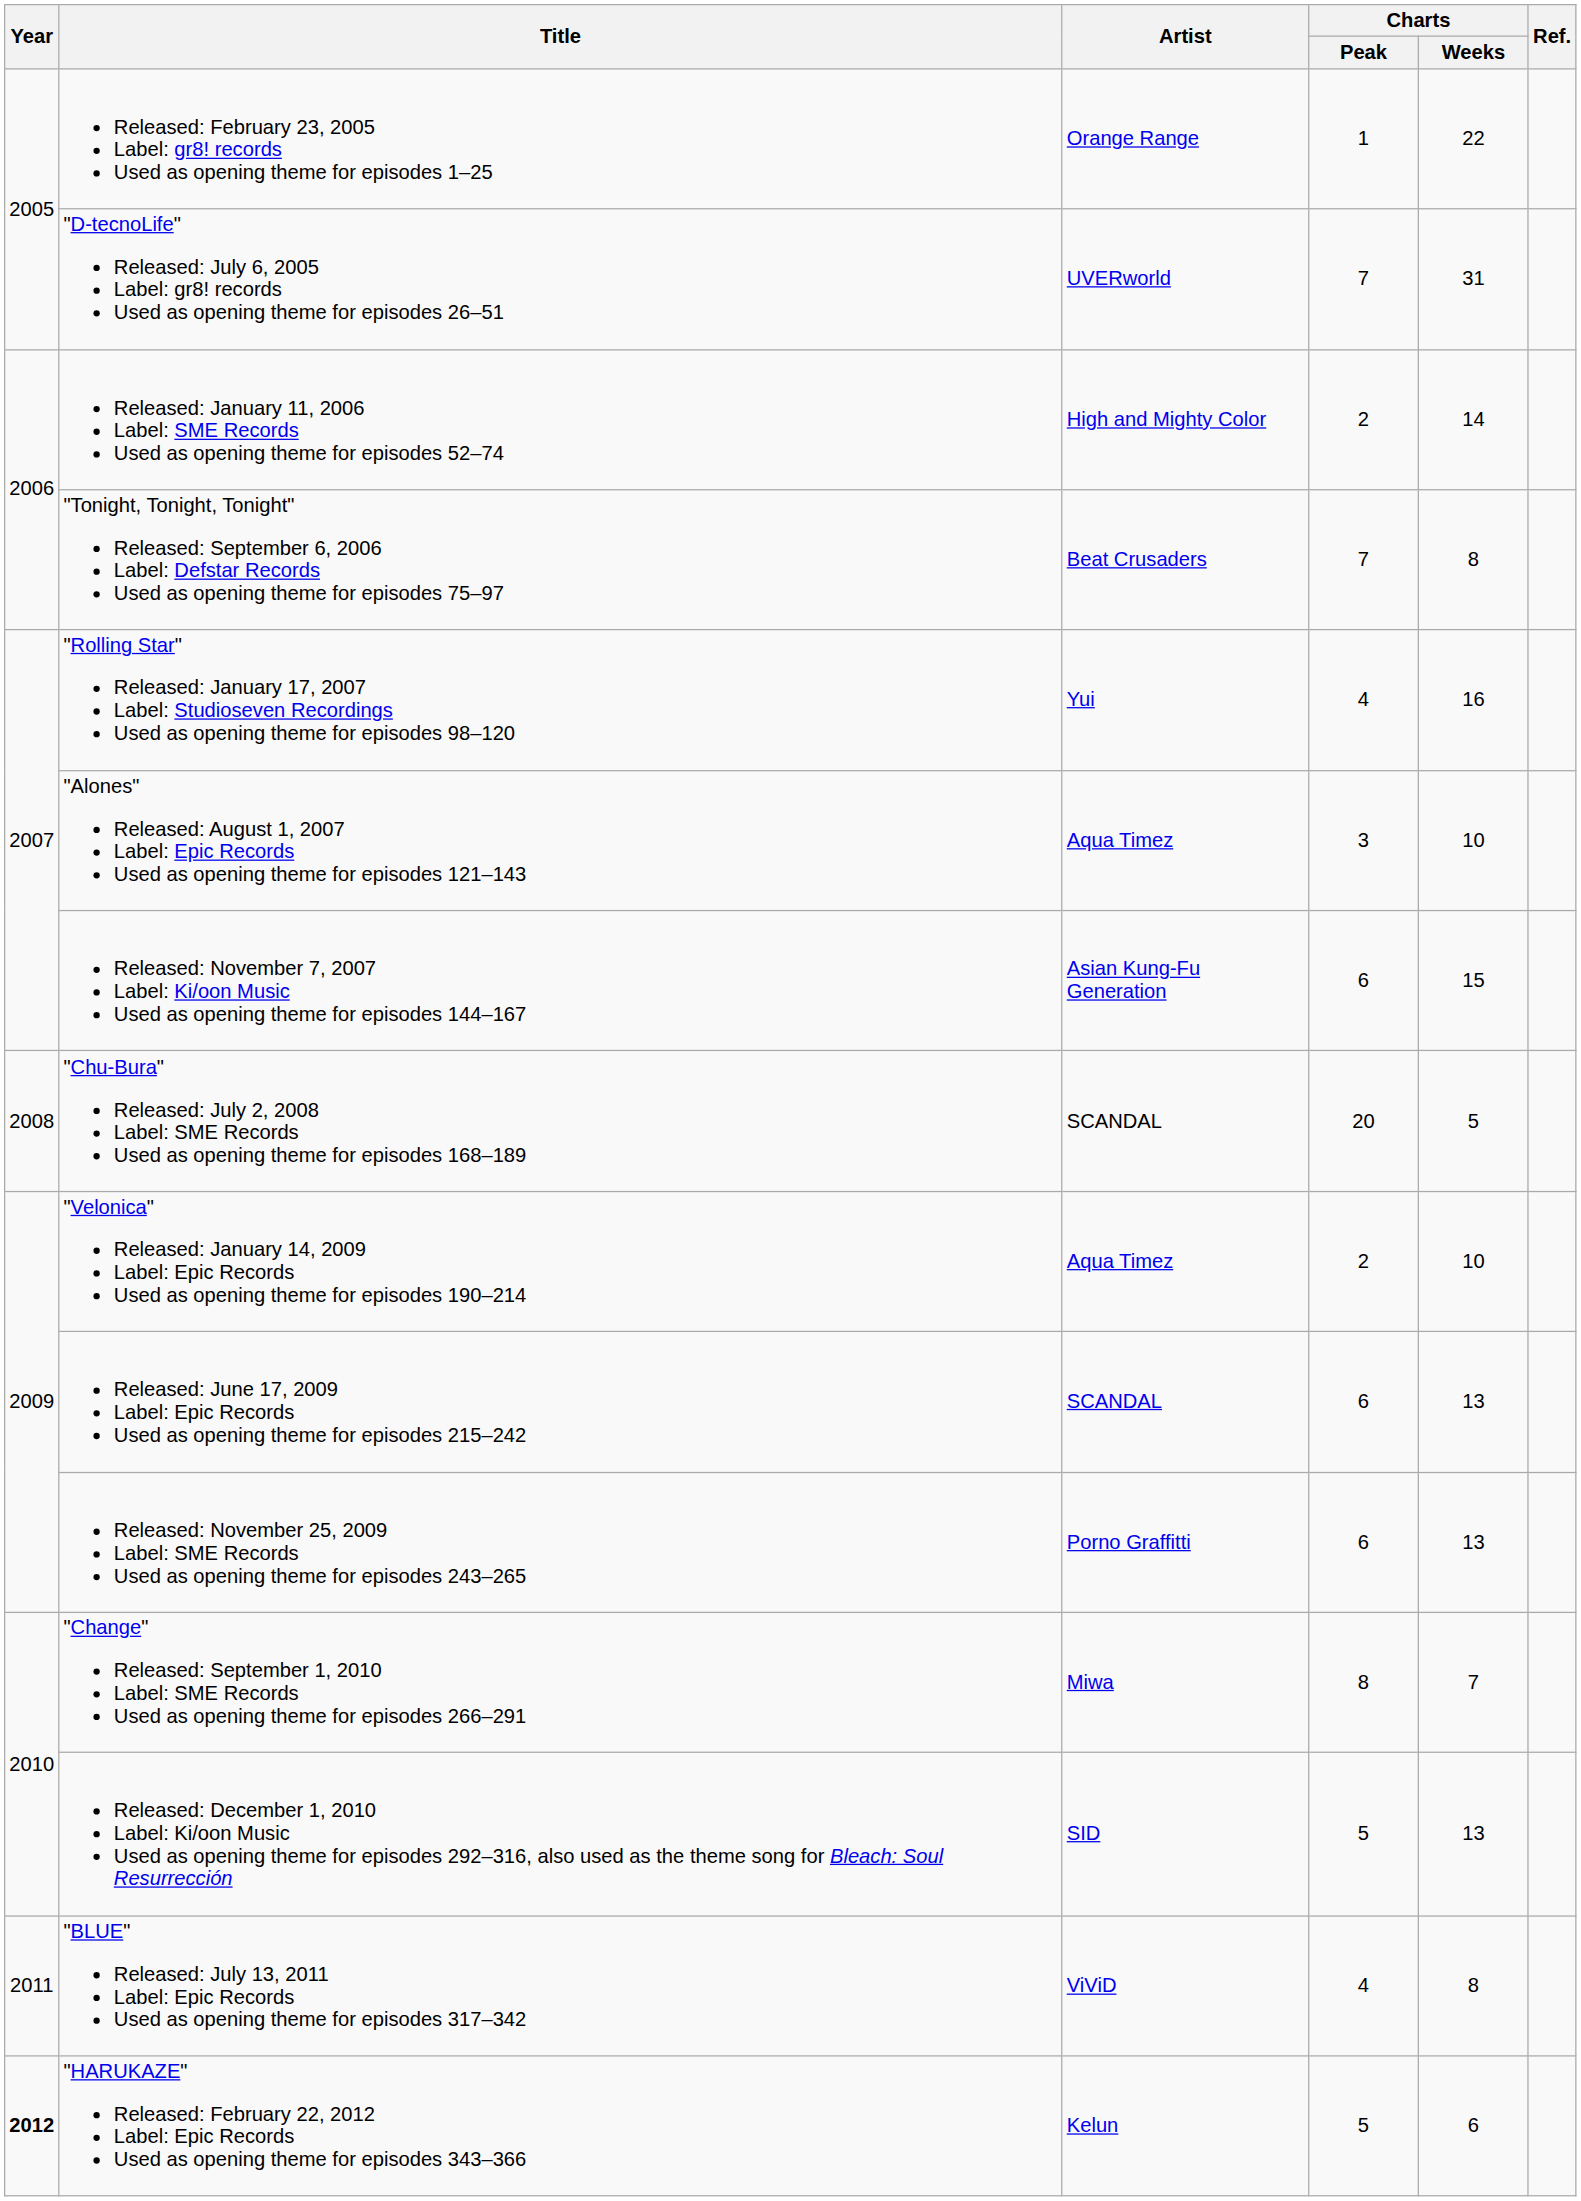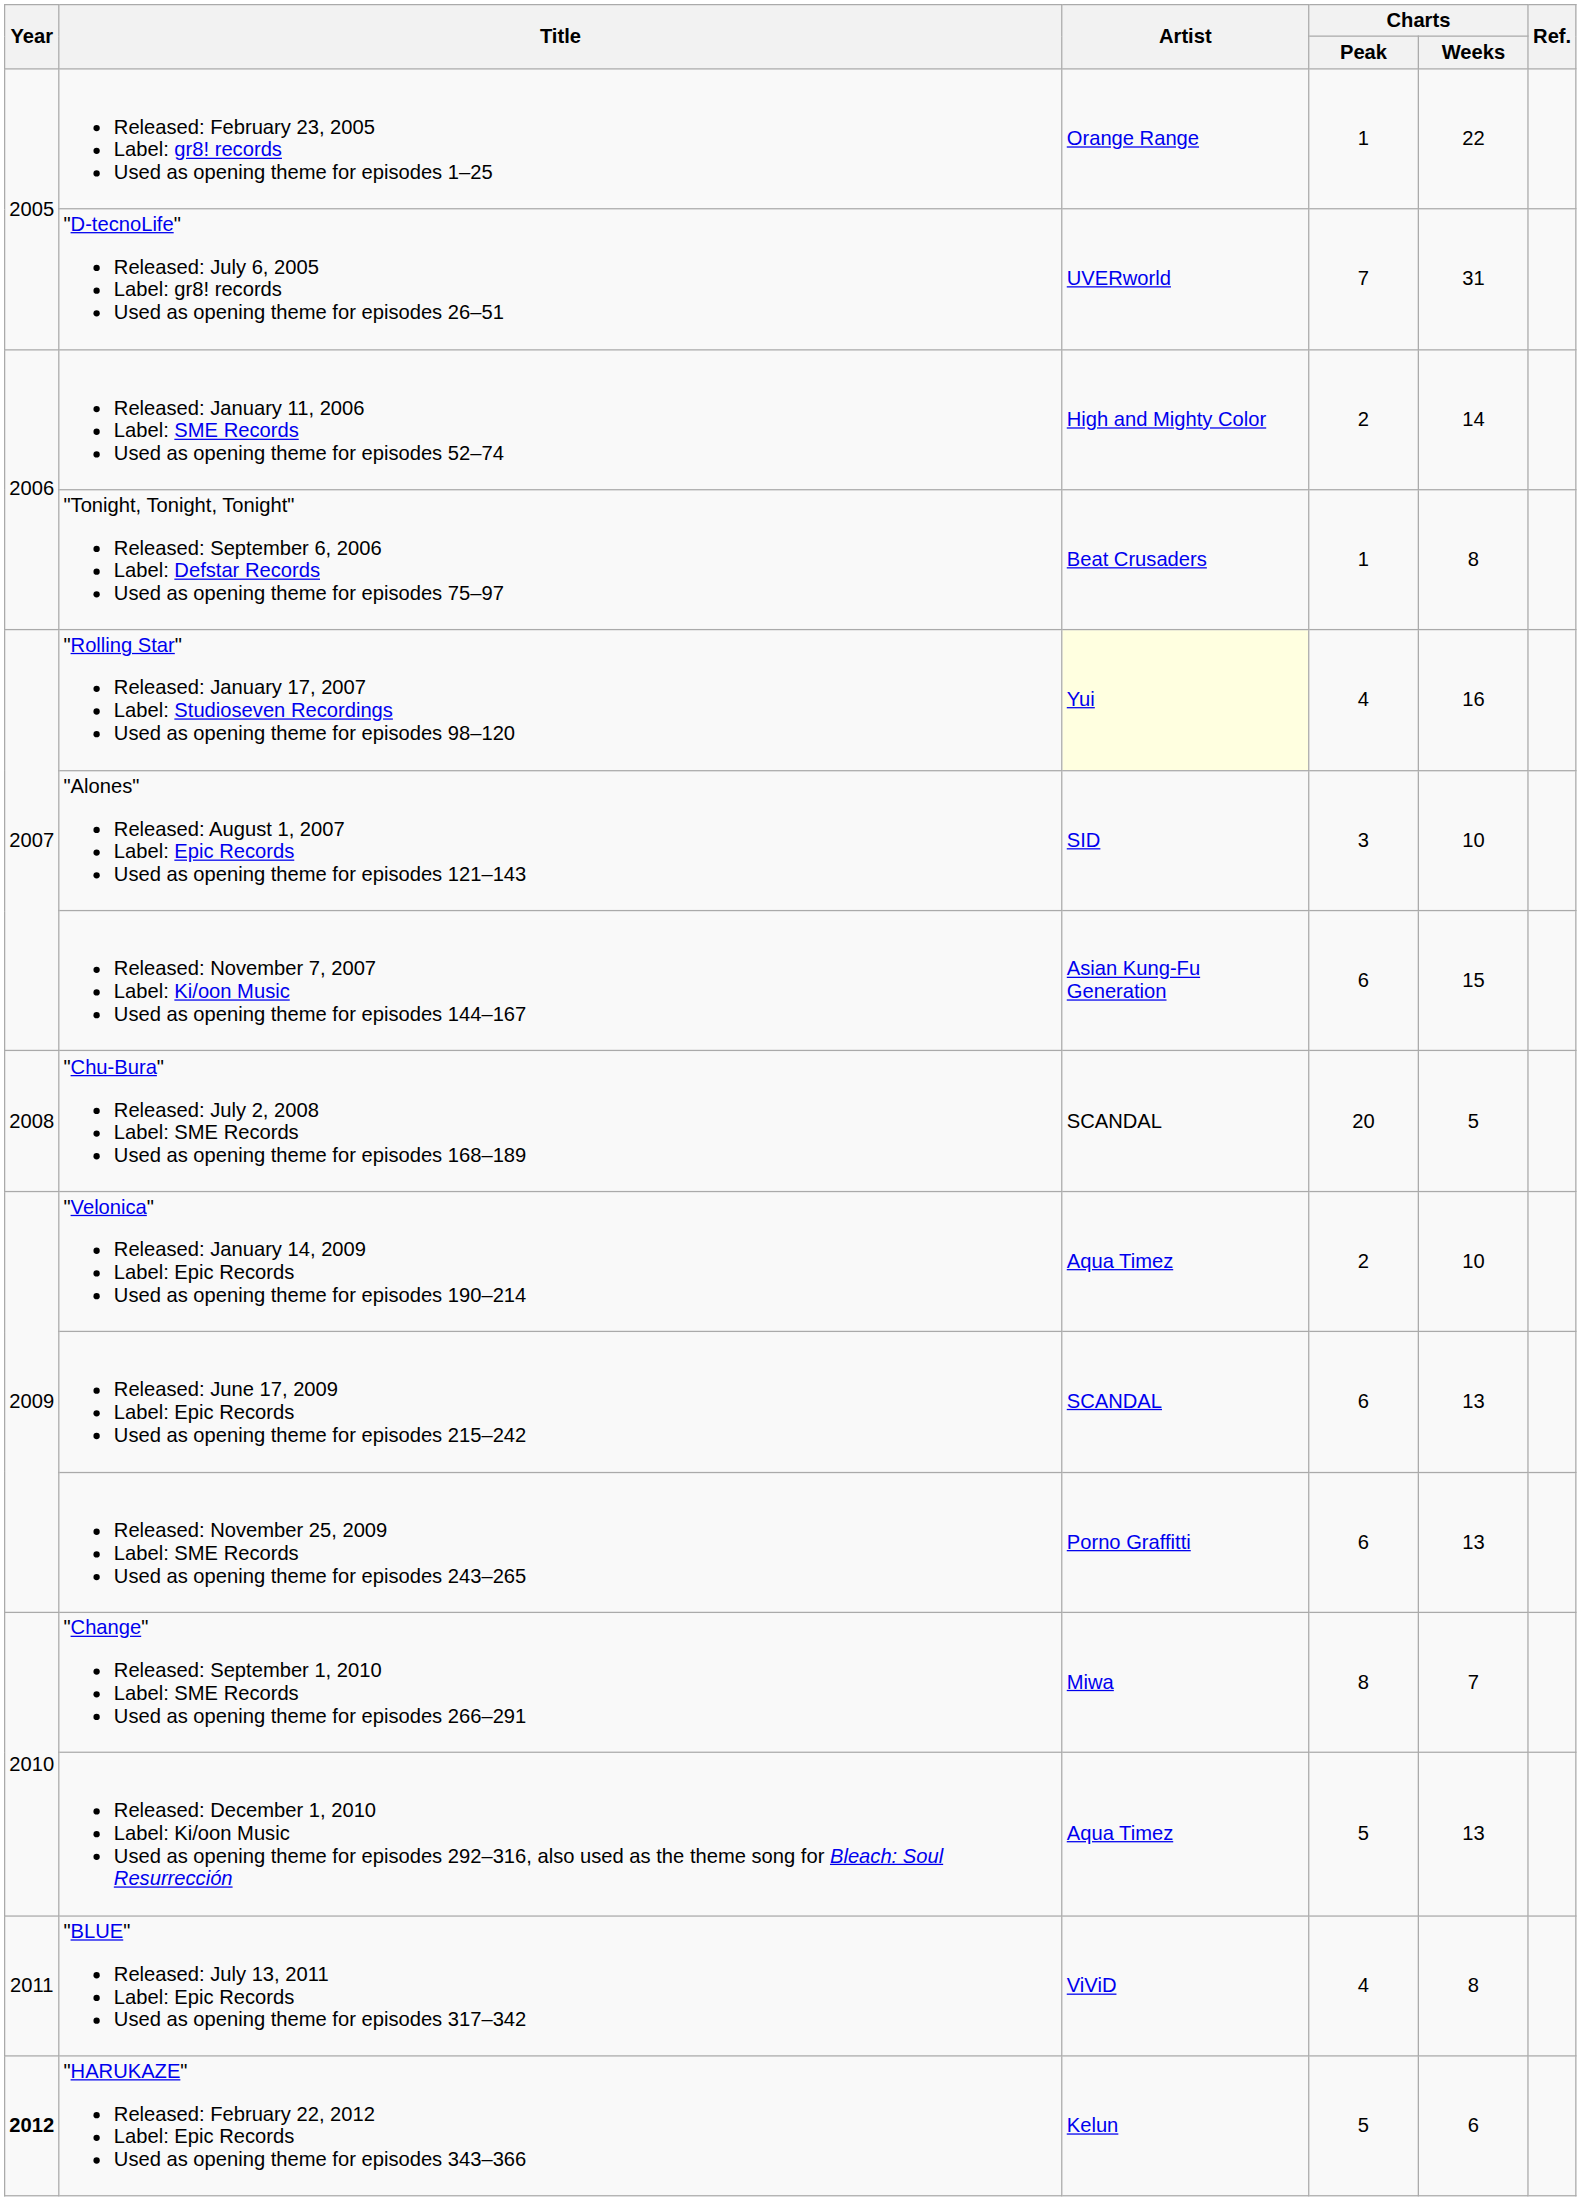(1363, 559) 7 -> (1363, 559) 1
(1081, 699) no background -> (1081, 699) lightyellow background
(1120, 840) Aqua Timez -> (1084, 840) SID
(1084, 1833) SID -> (1120, 1833) Aqua Timez
